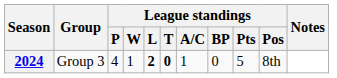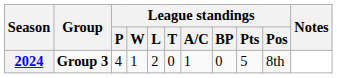(81, 61) normal -> (82, 61) bold
(151, 61) bold -> (155, 61) normal
(167, 61) bold -> (171, 61) normal
